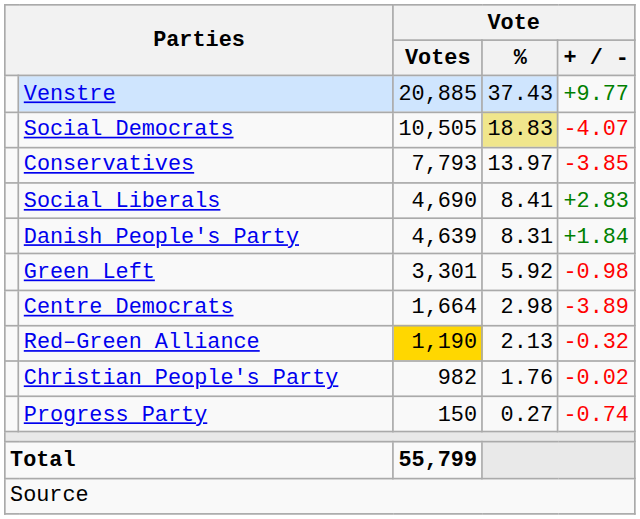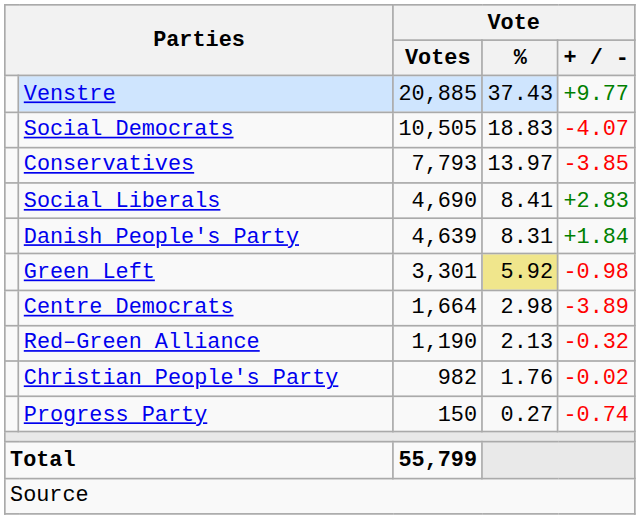(520, 129) khaki background -> (520, 129) no background
(527, 272) no background -> (527, 272) khaki background
(444, 343) gold background -> (444, 343) no background
